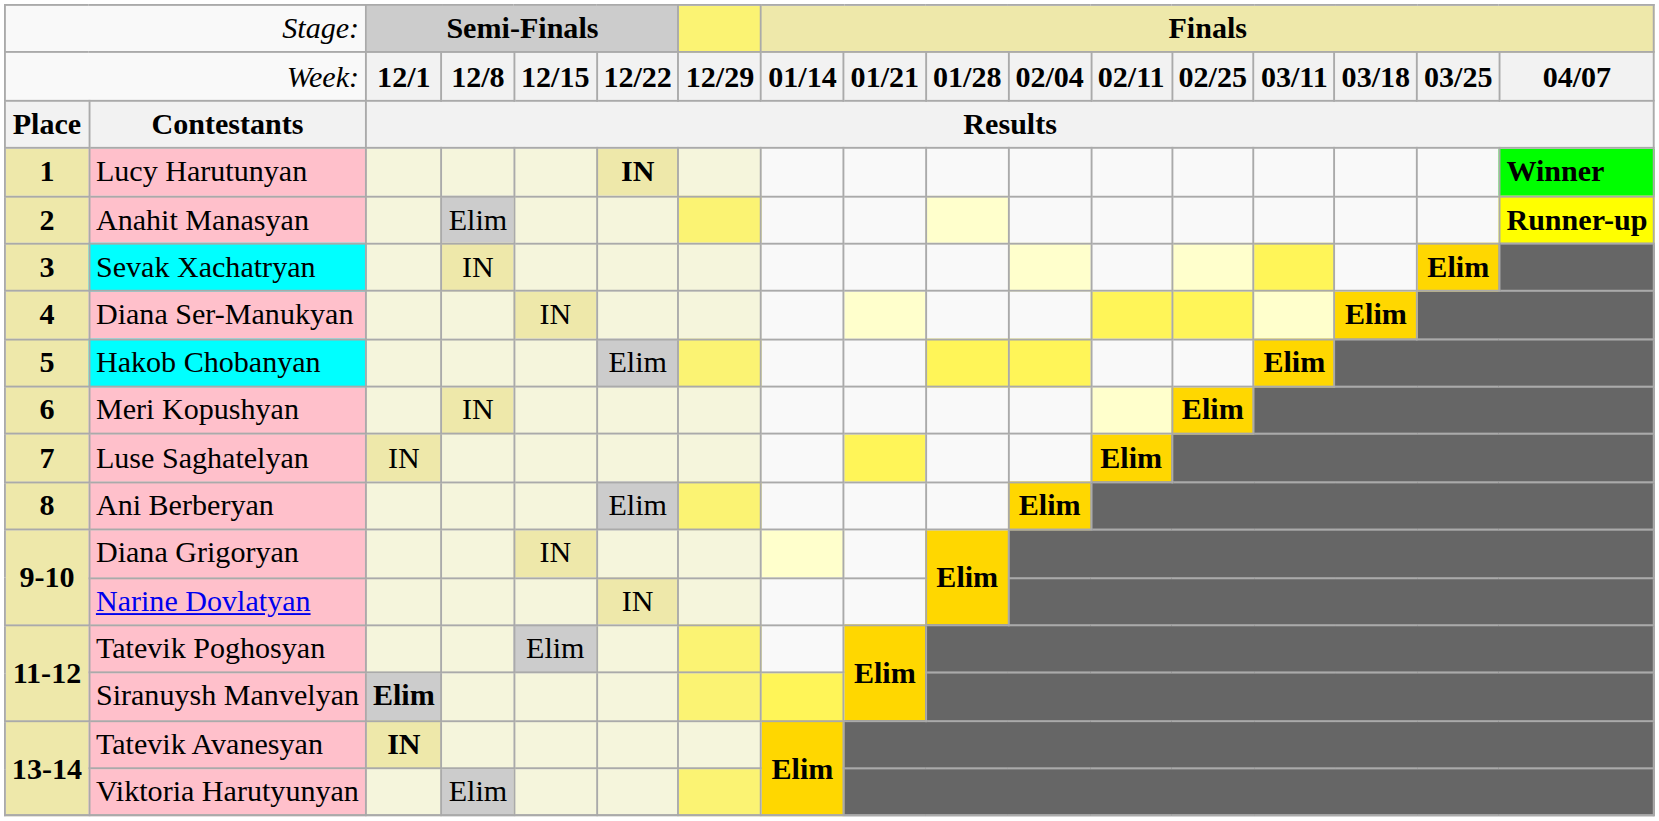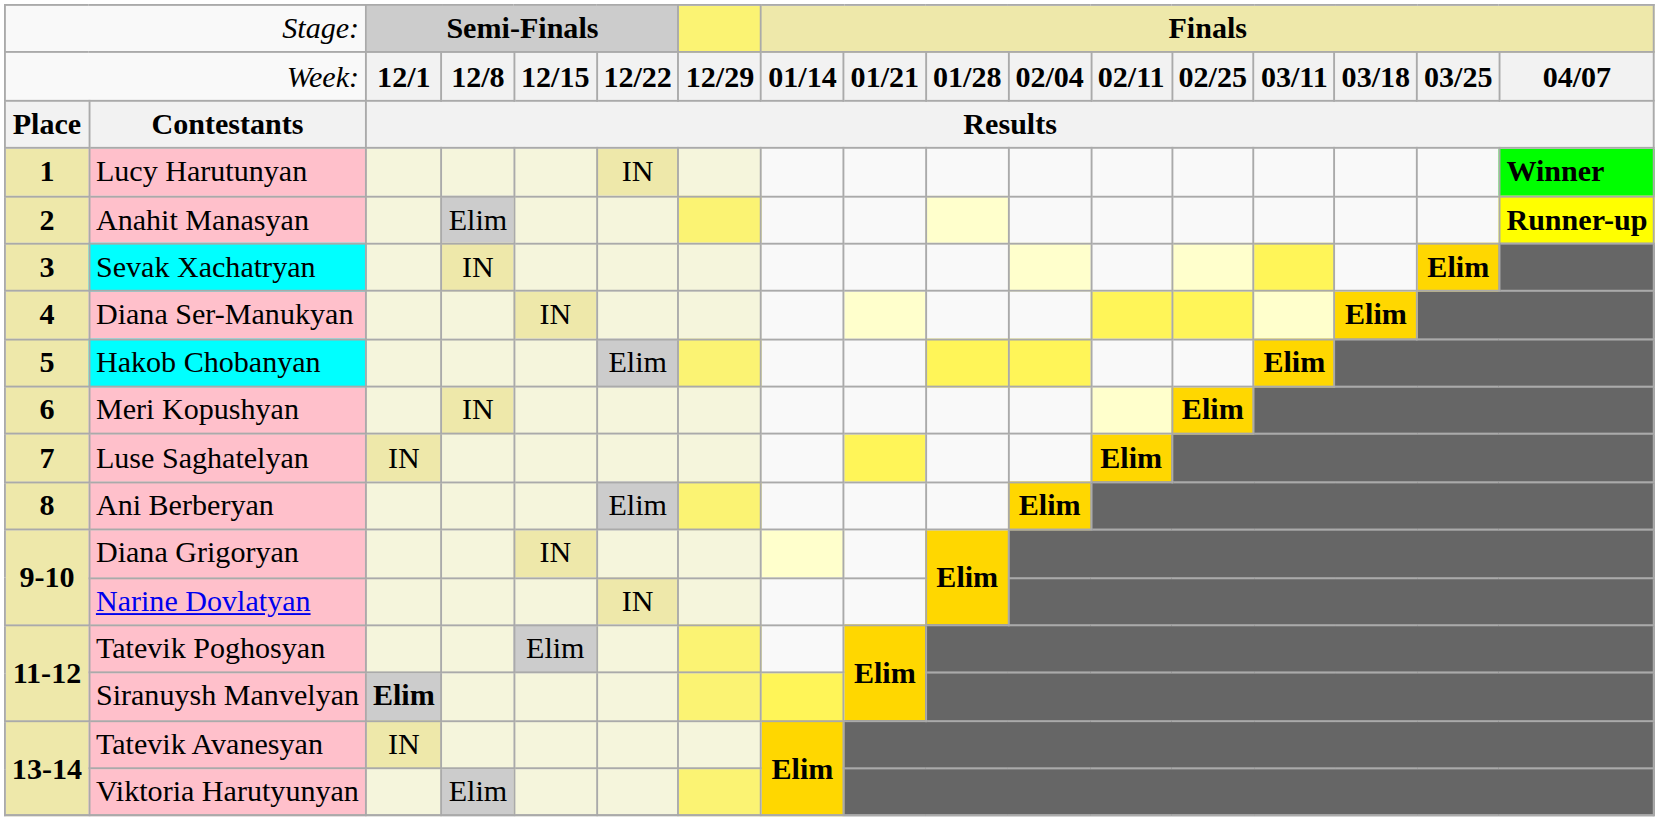(638, 171) bold -> (638, 171) normal
(404, 743) bold -> (404, 743) normal
